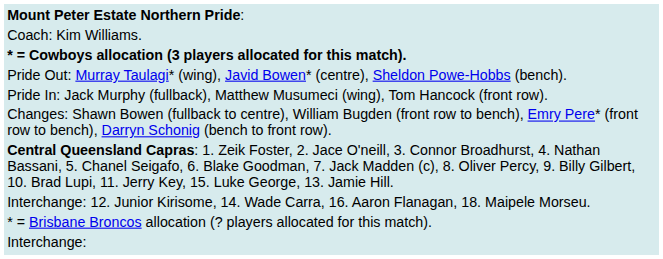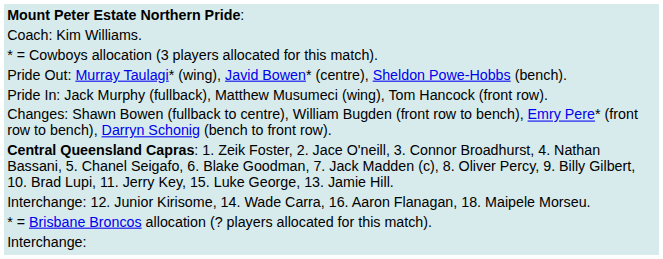(207, 55) bold -> (193, 55) normal
